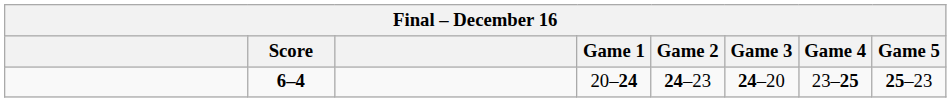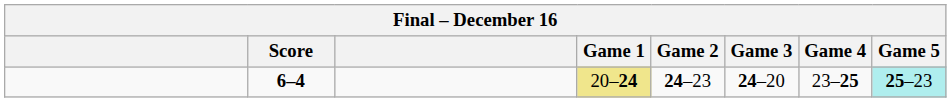(614, 82) no background -> (614, 82) khaki background
(909, 82) no background -> (909, 82) paleturquoise background
